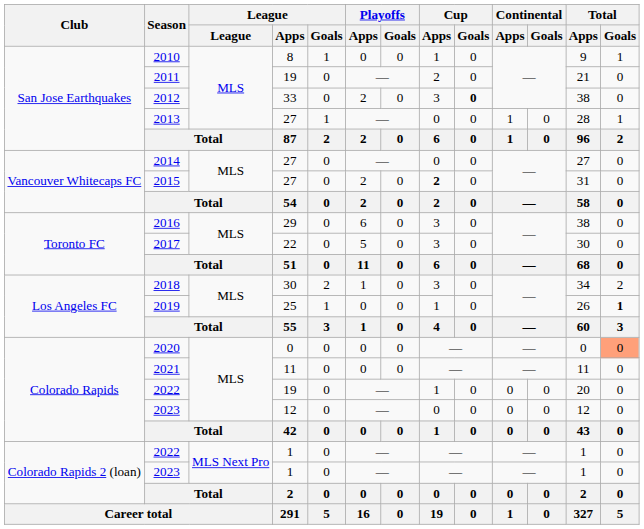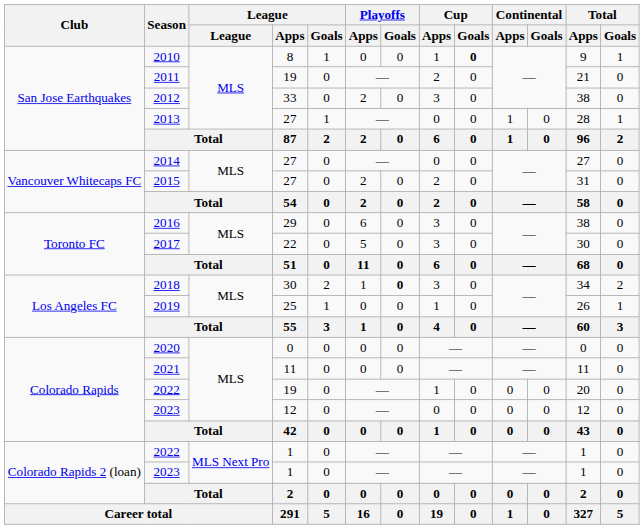(473, 56) normal -> (473, 56) bold
(473, 98) bold -> (473, 98) normal
(437, 181) bold -> (437, 181) normal
(400, 285) normal -> (400, 285) bold
(620, 306) bold -> (620, 306) normal
(620, 347) lightsalmon background -> (620, 347) no background
